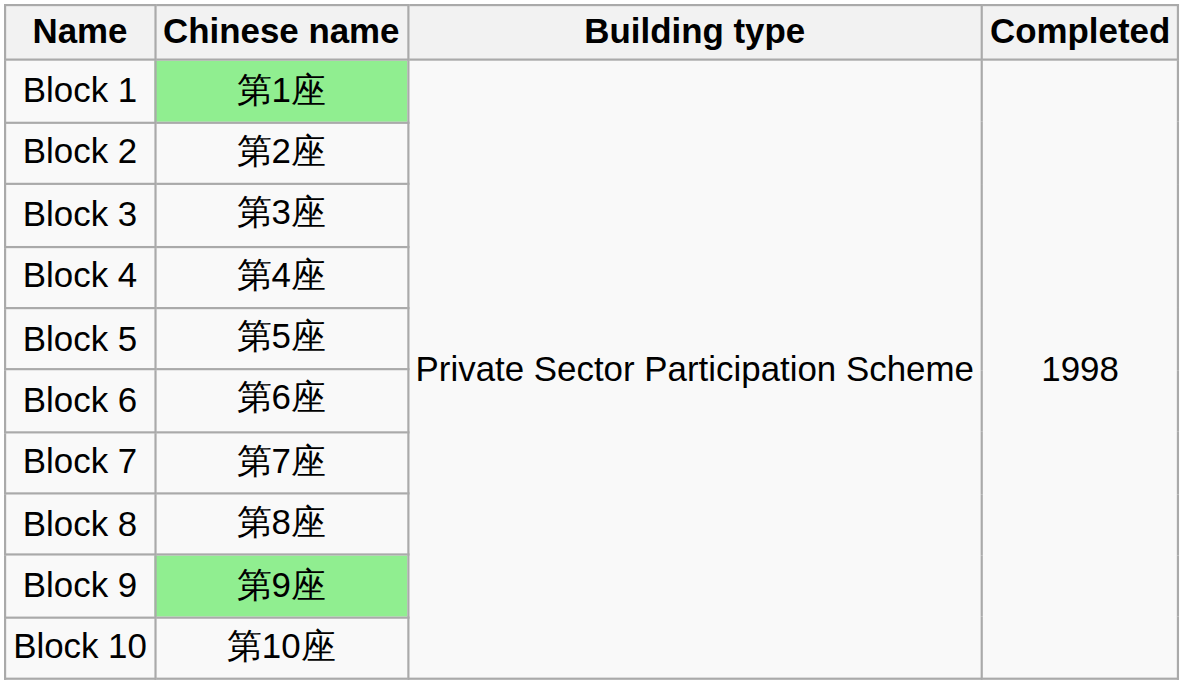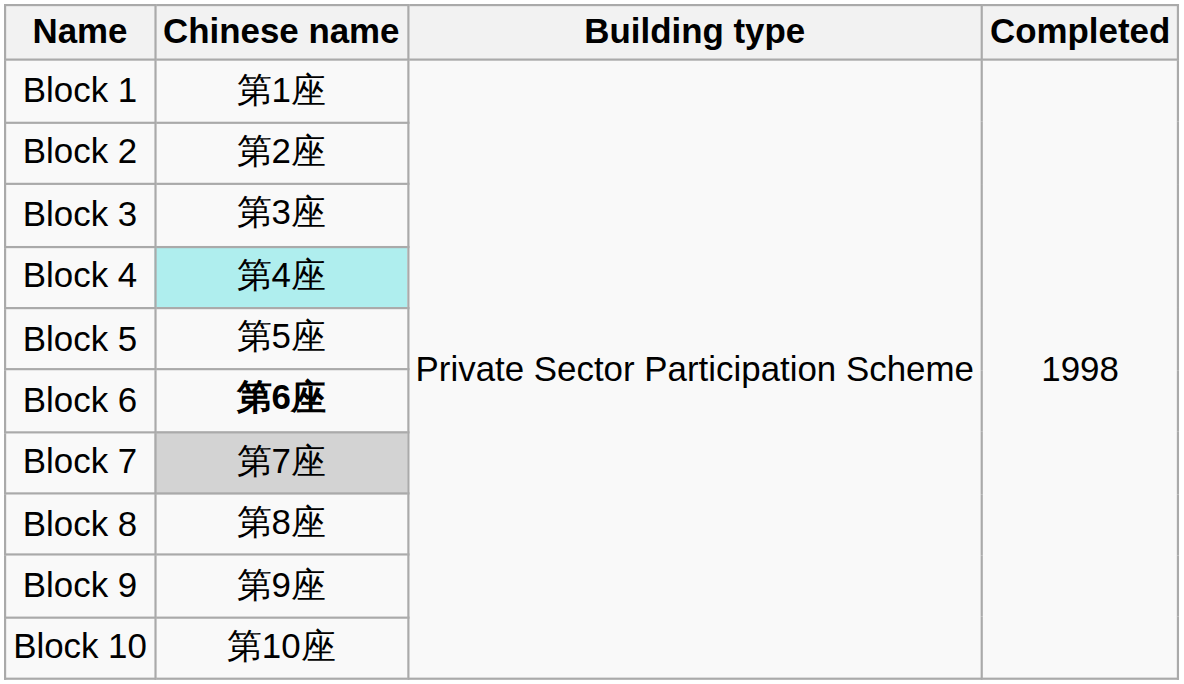(281, 89) lightgreen background -> (281, 89) no background
(281, 275) no background -> (281, 275) paleturquoise background
(281, 398) normal -> (281, 398) bold
(281, 460) no background -> (281, 460) lightgrey background
(281, 584) lightgreen background -> (281, 584) no background
